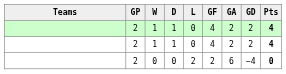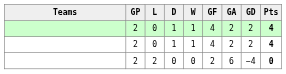columns swapped: (155, 12) <-> (193, 12)
